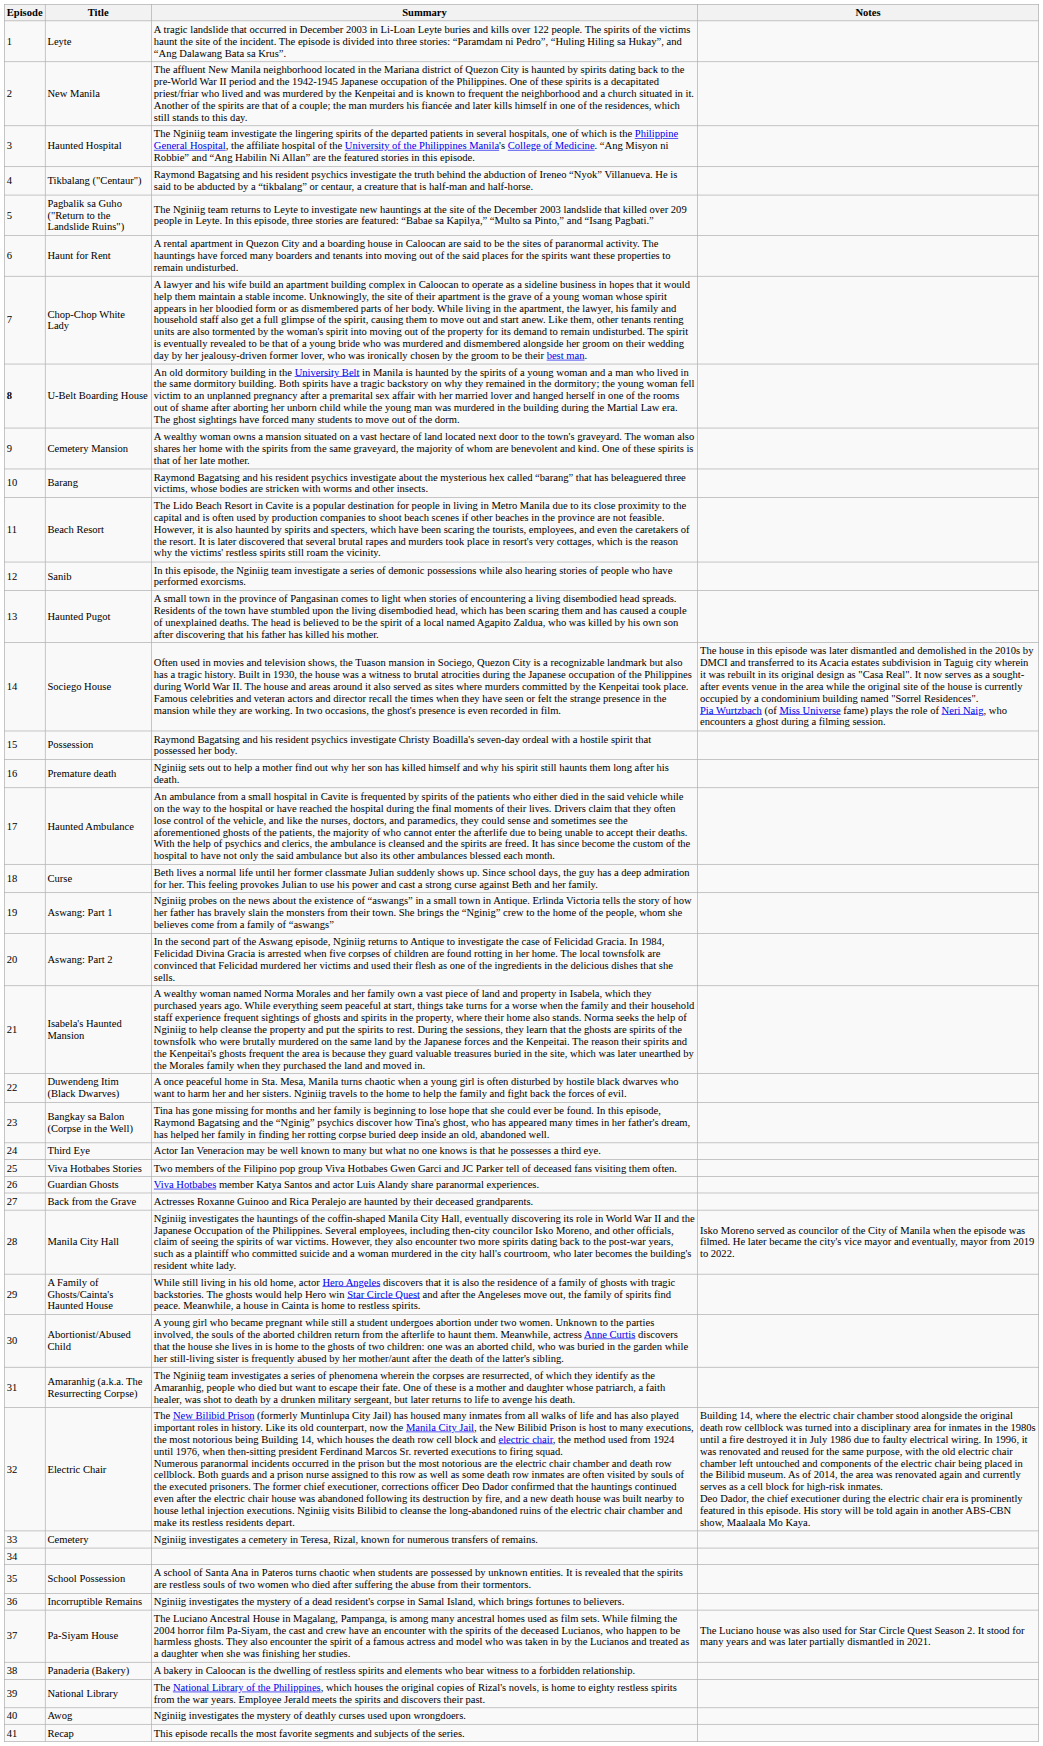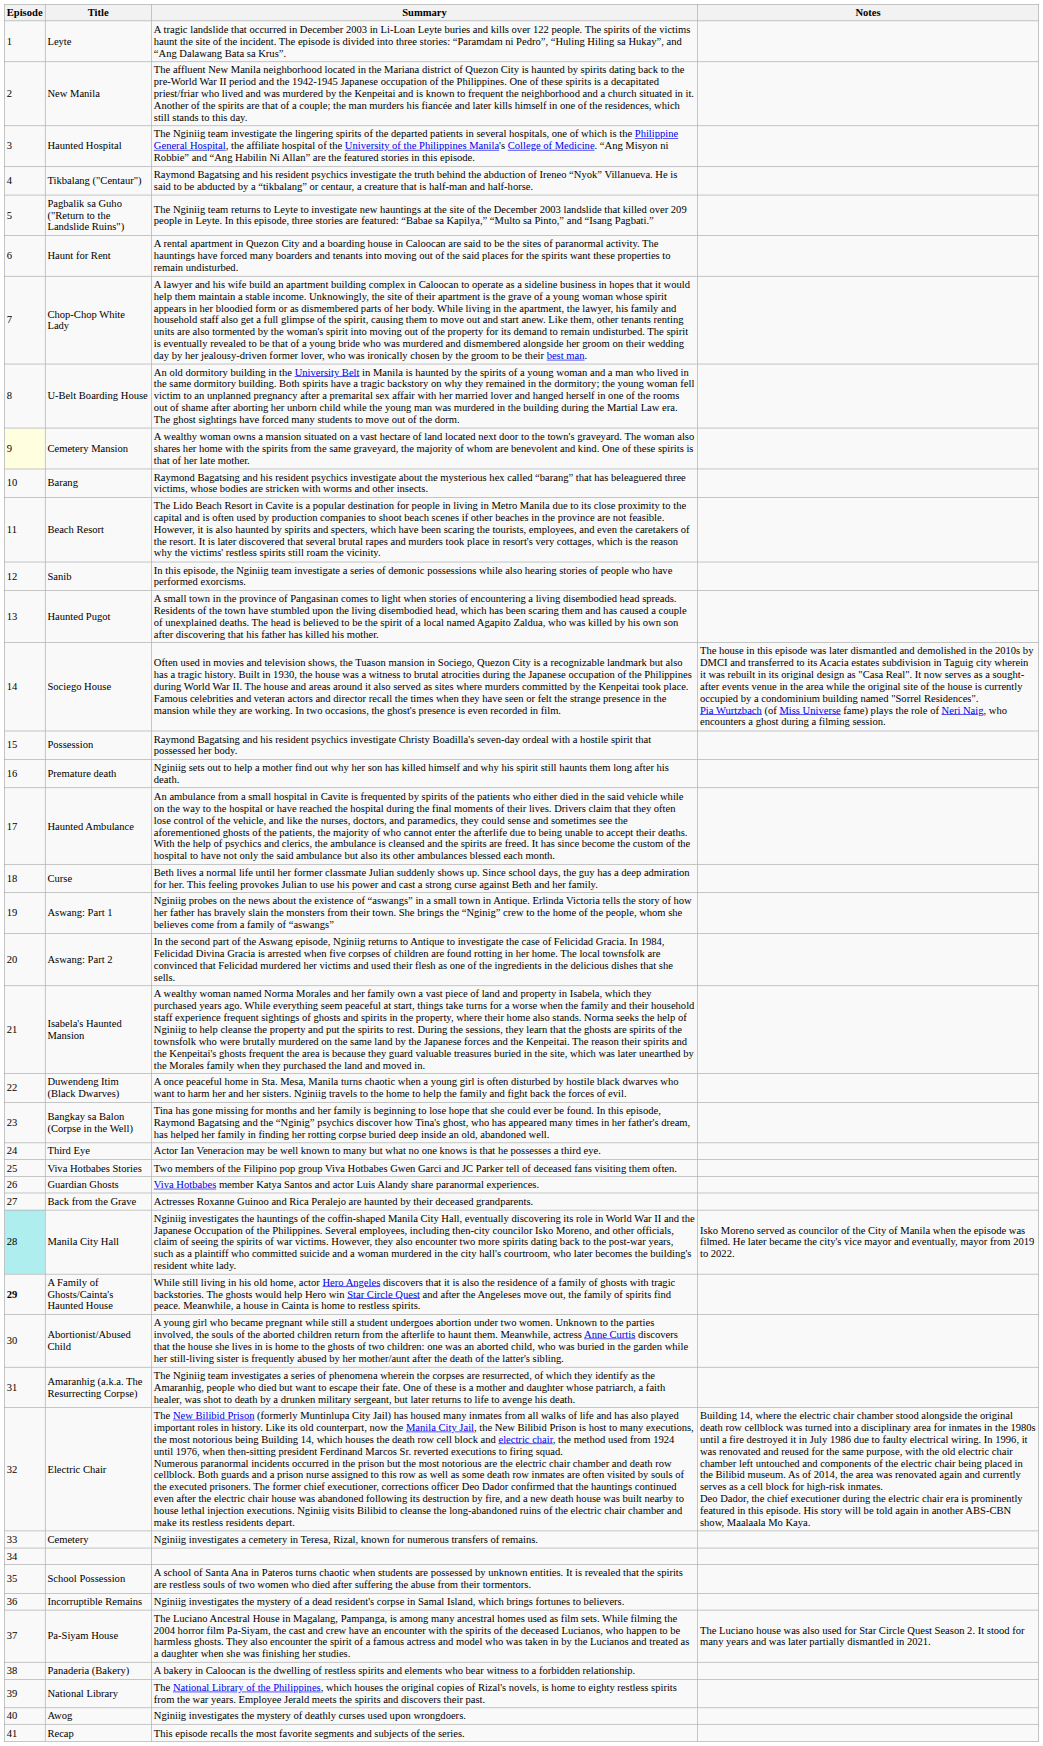(9, 396) bold -> (9, 396) normal
(9, 448) no background -> (9, 448) lightyellow background
(12, 1242) no background -> (12, 1242) paleturquoise background
(12, 1294) normal -> (12, 1294) bold
